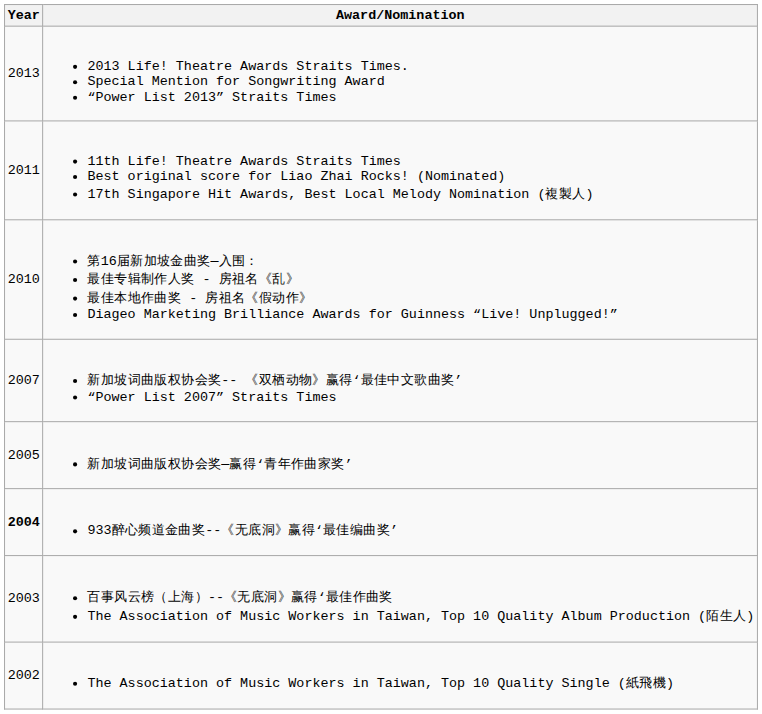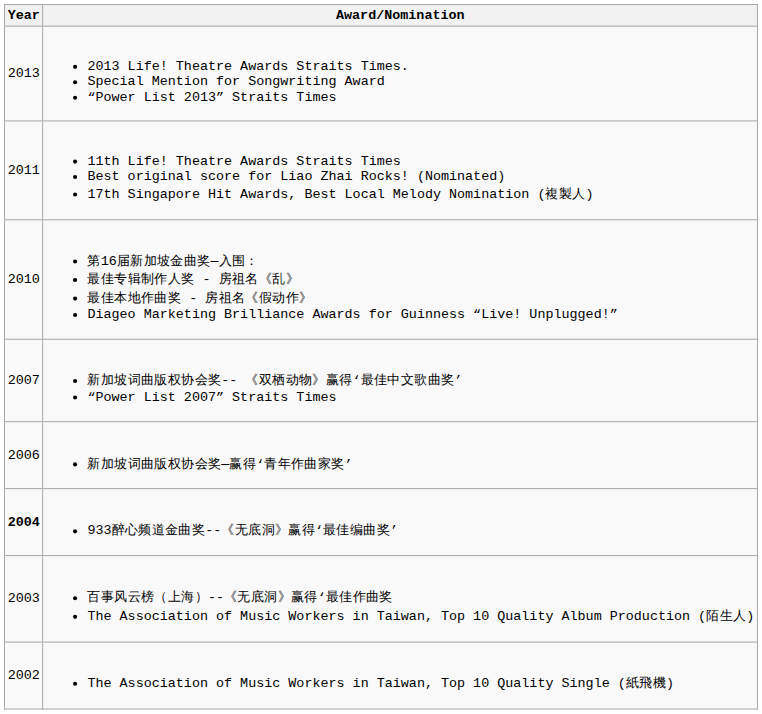(24, 455) 2005 -> (24, 455) 2006
